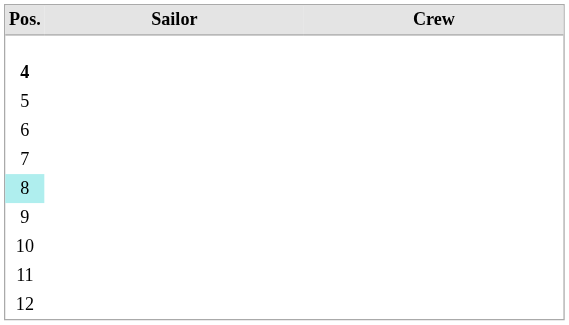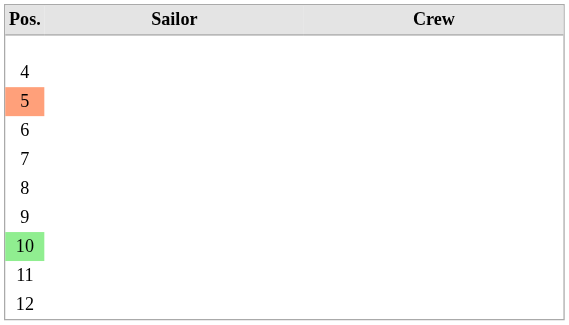(25, 72) bold -> (25, 72) normal
(25, 101) no background -> (25, 101) lightsalmon background
(25, 188) paleturquoise background -> (25, 188) no background
(25, 246) no background -> (25, 246) lightgreen background
